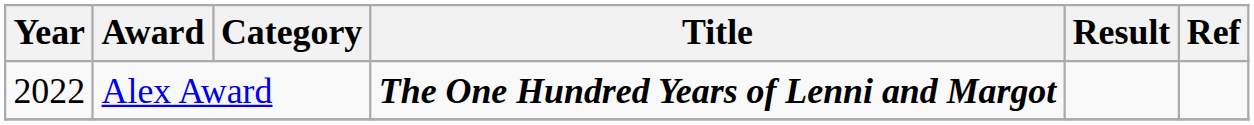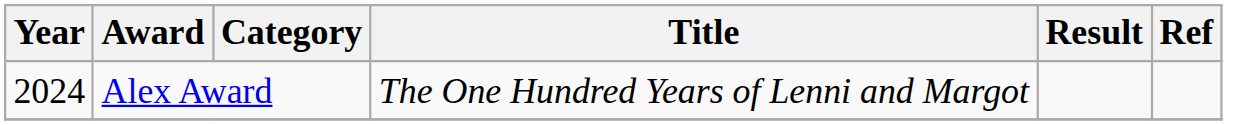(49, 89) 2022 -> (49, 89) 2024
(718, 89) bold -> (704, 89) normal
